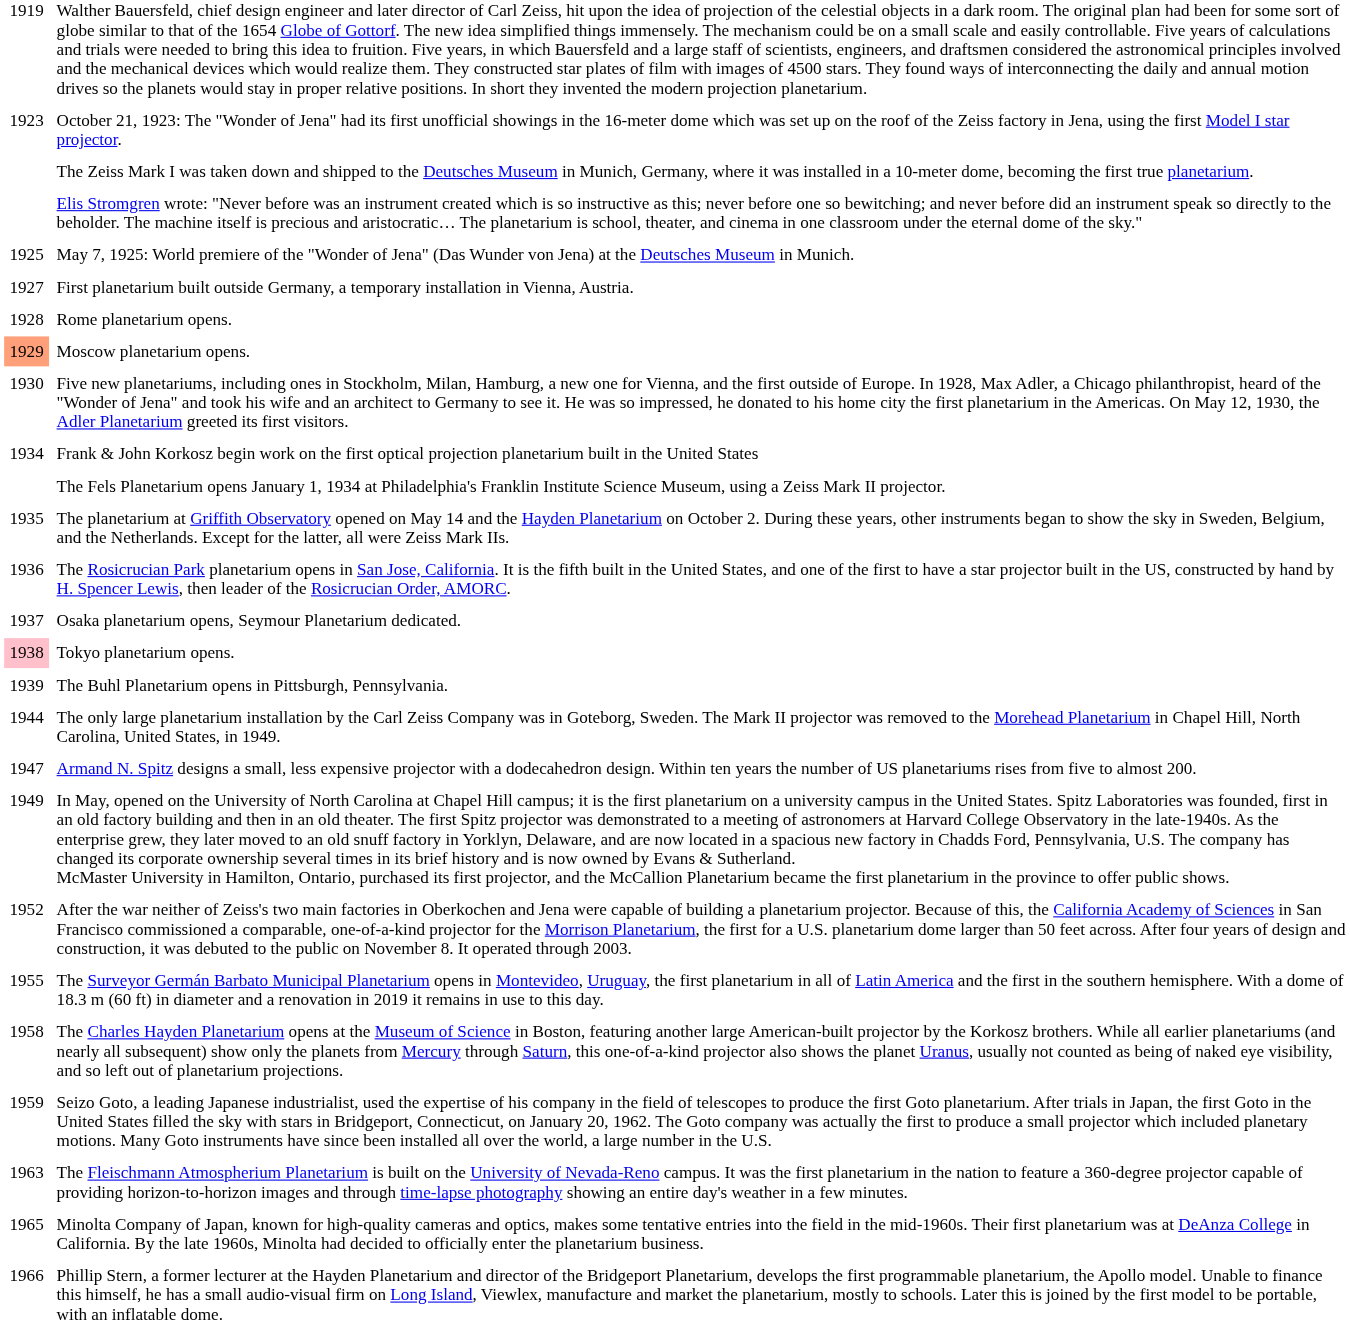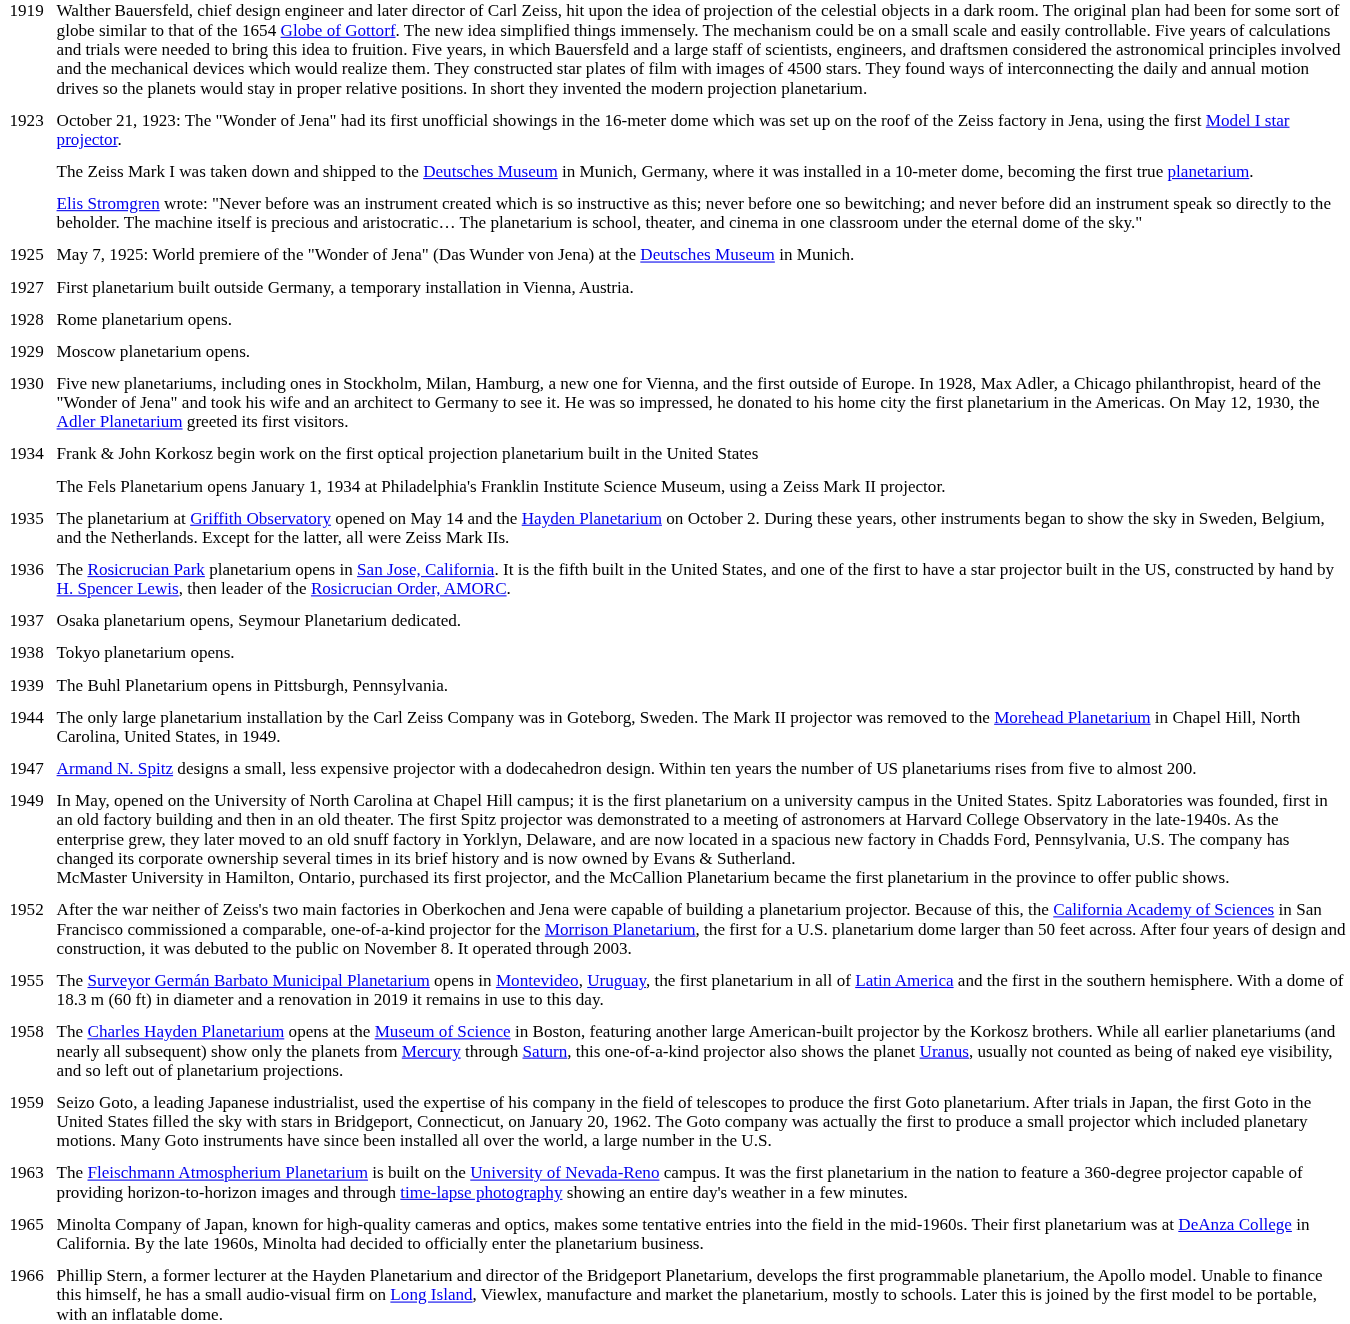(27, 351) lightsalmon background -> (27, 351) no background
(27, 653) pink background -> (27, 653) no background
